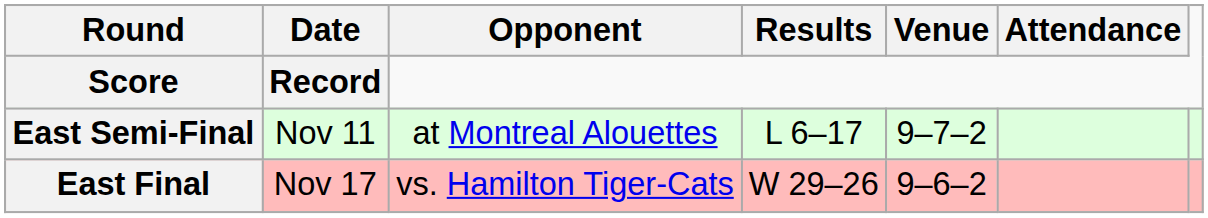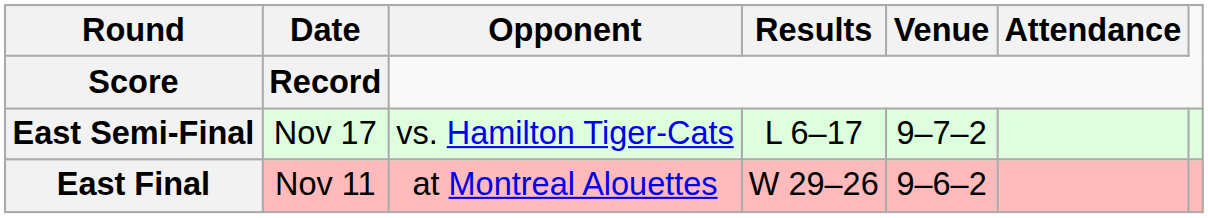(325, 133) Nov 11 -> (325, 133) Nov 17
(565, 133) at Montreal Alouettes -> (565, 133) vs. Hamilton Tiger-Cats
(325, 184) Nov 17 -> (325, 184) Nov 11
(565, 184) vs. Hamilton Tiger-Cats -> (565, 184) at Montreal Alouettes
